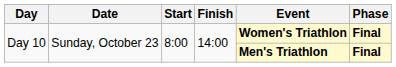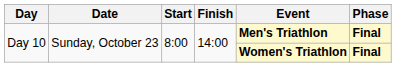(293, 33) Women's Triathlon -> (283, 33) Men's Triathlon
(283, 52) Men's Triathlon -> (293, 52) Women's Triathlon
